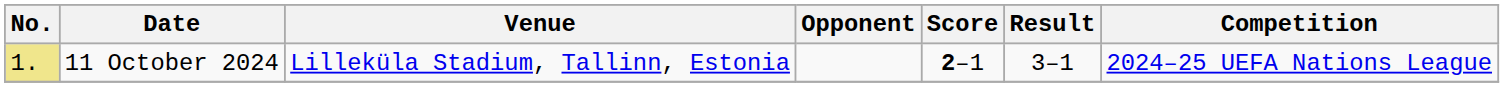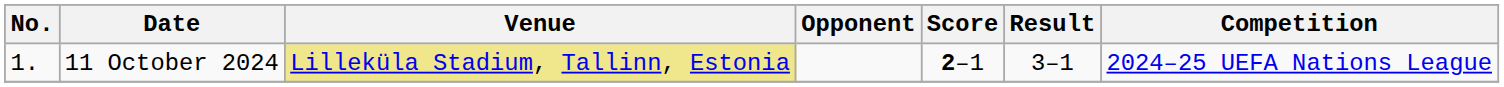(25, 63) khaki background -> (25, 63) no background
(540, 63) no background -> (540, 63) khaki background
